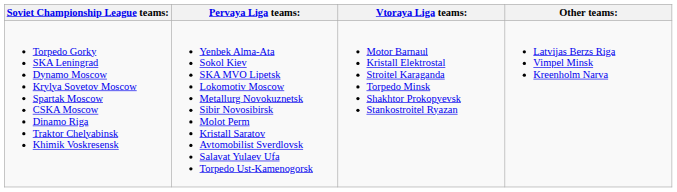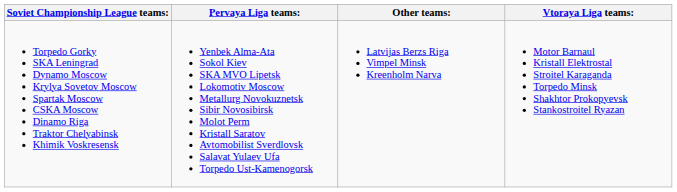columns swapped: (422, 12) <-> (588, 12)
